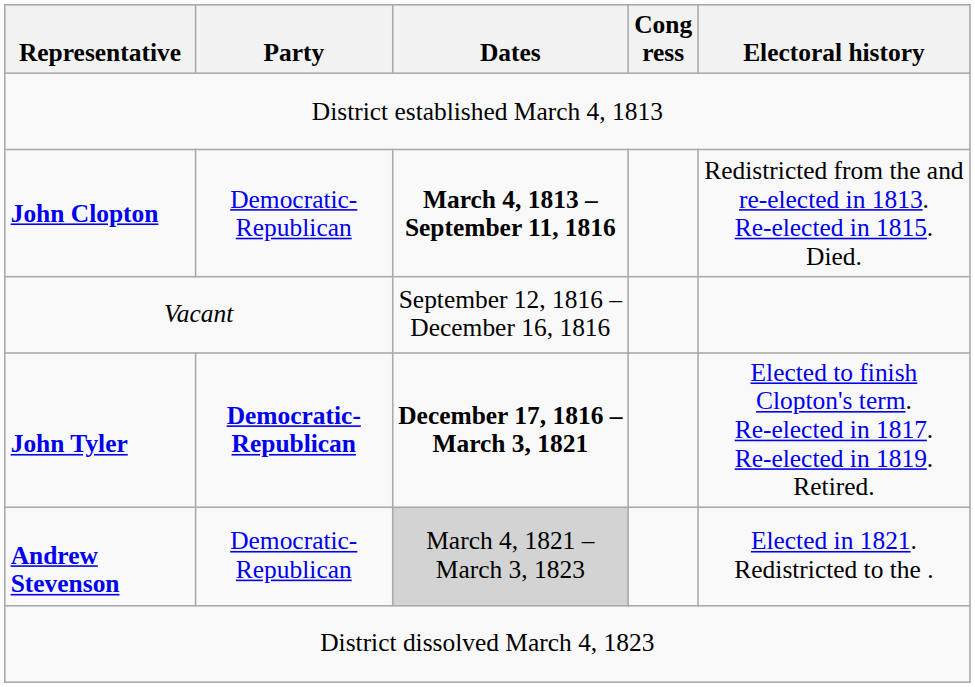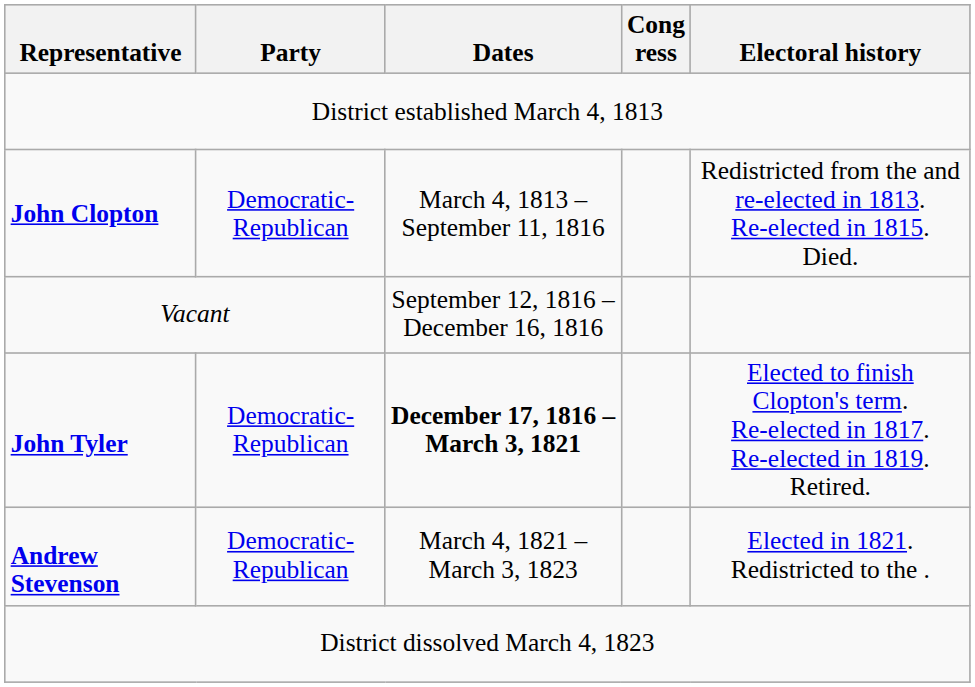(510, 212) bold -> (503, 212) normal
(294, 429) bold -> (291, 429) normal
(510, 555) lightgrey background -> (503, 555) no background
